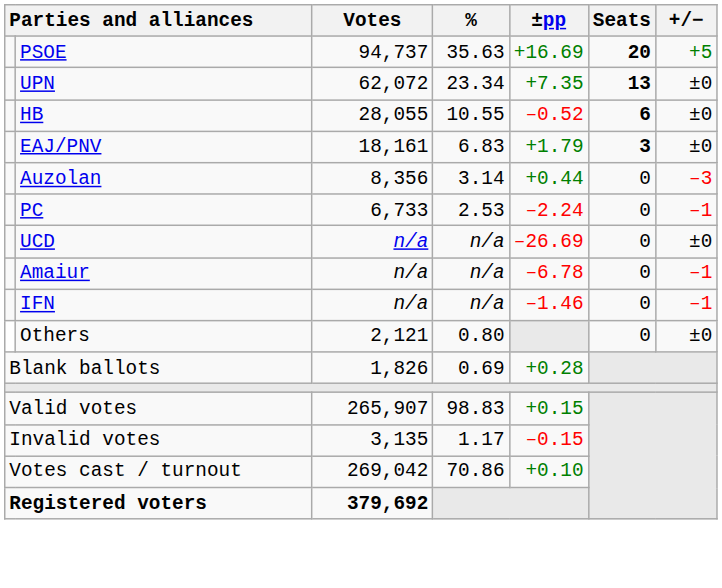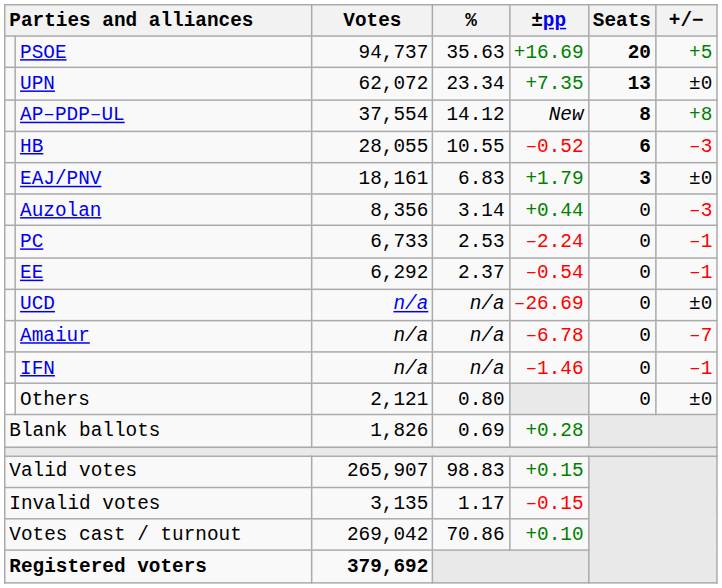+ row: (72, 115)
(701, 115) ±0 -> (701, 147) –3
+ row: (32, 273)
(701, 273) –1 -> (701, 336) –7
